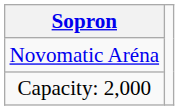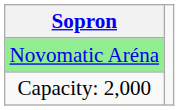(84, 54) no background -> (84, 54) lightgreen background
